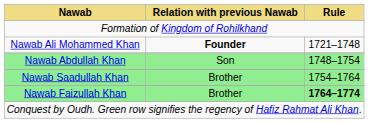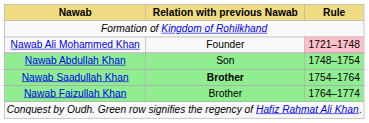(225, 45) bold -> (225, 45) normal
(334, 45) no background -> (334, 45) pink background
(225, 77) normal -> (225, 77) bold
(334, 93) bold -> (334, 93) normal
